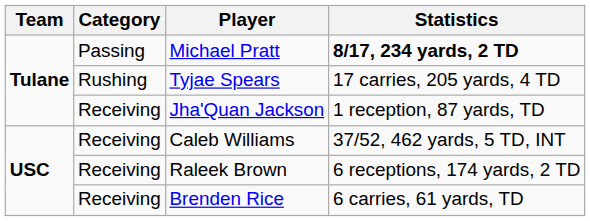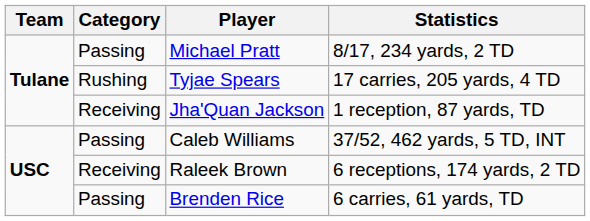(426, 50) bold -> (424, 50) normal
(119, 140) Receiving -> (111, 140) Passing
(119, 200) Receiving -> (111, 200) Passing
